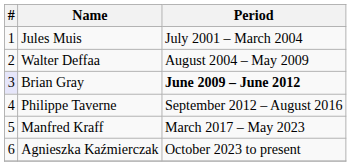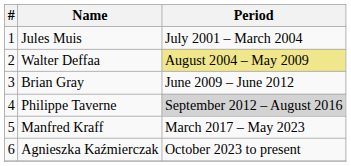(237, 60) no background -> (237, 60) khaki background
(11, 82) lavender background -> (11, 82) no background
(233, 82) bold -> (229, 82) normal
(254, 104) no background -> (254, 104) lightgrey background
